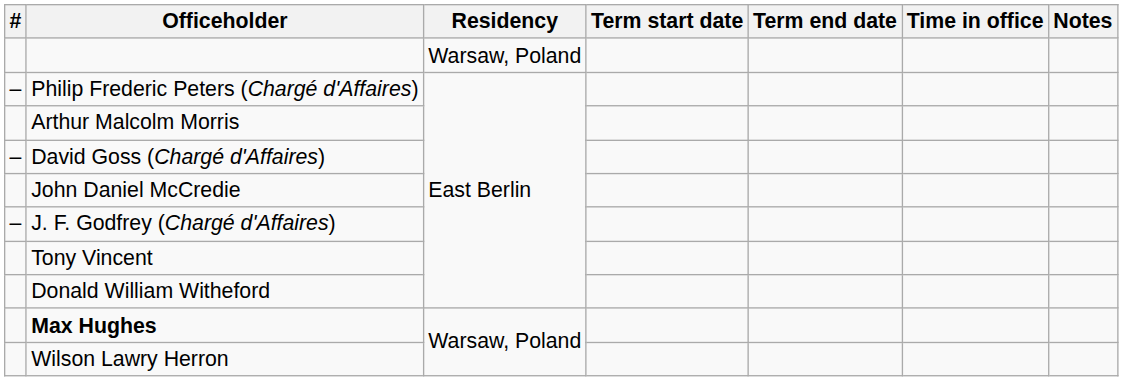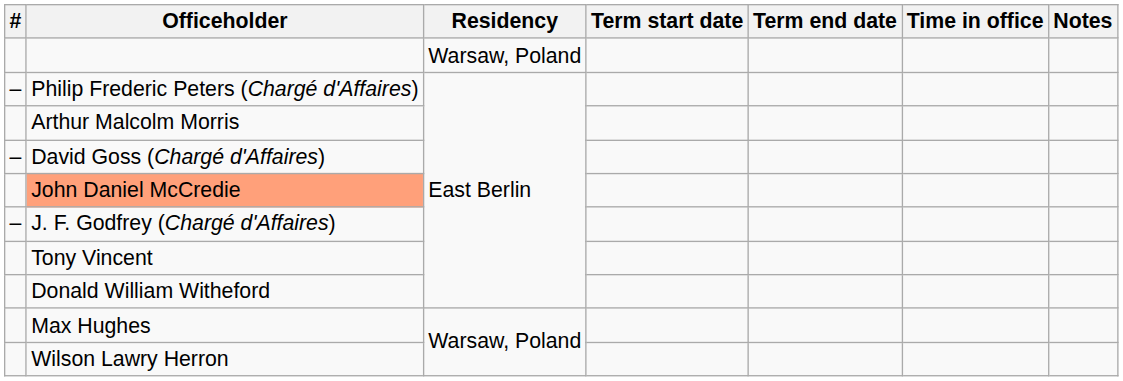(136, 190) no background -> (136, 190) lightsalmon background
(94, 325) bold -> (91, 325) normal
